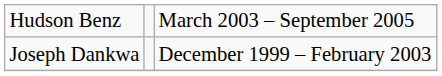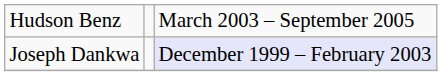(295, 53) no background -> (295, 53) lavender background
